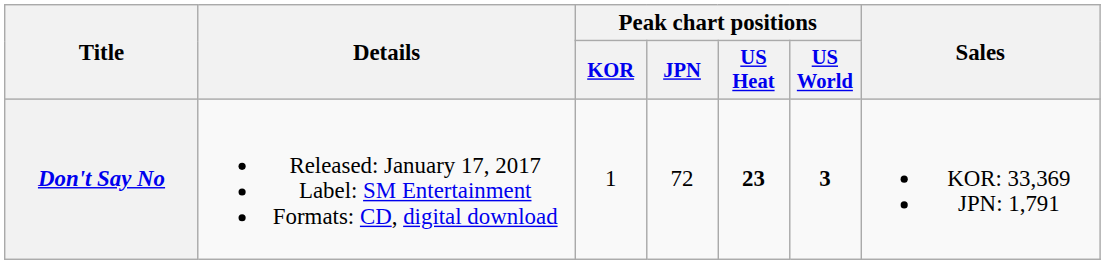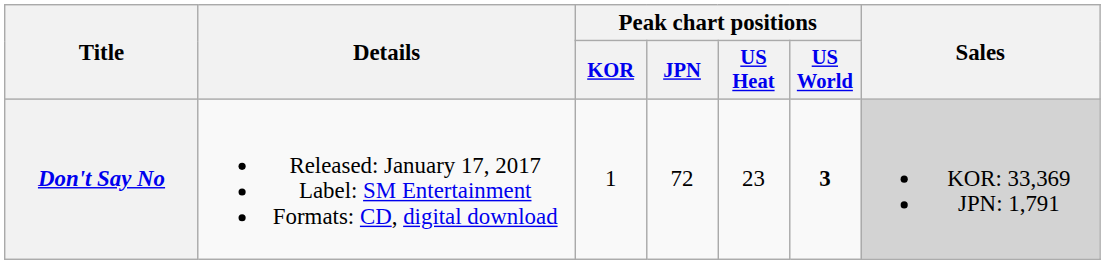(753, 178) bold -> (753, 178) normal
(980, 192) no background -> (980, 192) lightgrey background
